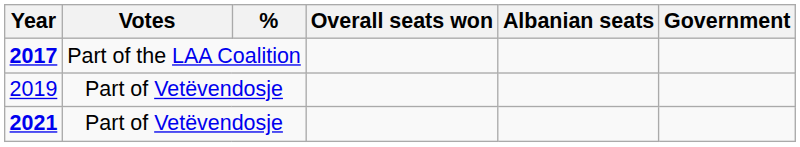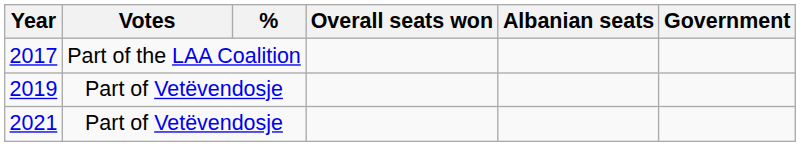(33, 55) bold -> (33, 55) normal
(33, 123) bold -> (33, 123) normal
